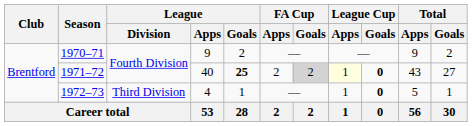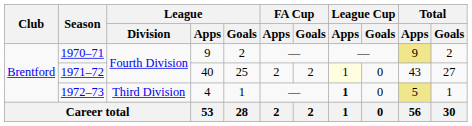(415, 53) no background -> (415, 53) khaki background
(242, 72) bold -> (242, 72) normal
(311, 72) lightgrey background -> (311, 72) no background
(380, 72) bold -> (380, 72) normal
(345, 92) normal -> (345, 92) bold
(380, 92) bold -> (380, 92) normal
(415, 92) no background -> (415, 92) khaki background
